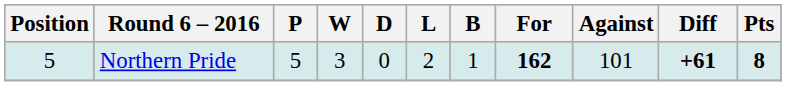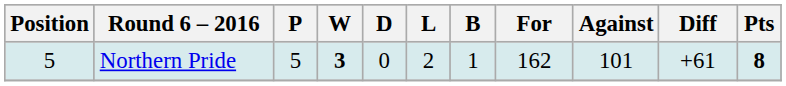(340, 60) normal -> (340, 60) bold
(534, 60) bold -> (534, 60) normal
(698, 60) bold -> (698, 60) normal
